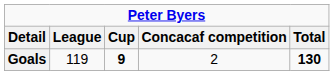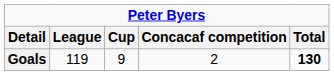(121, 59) bold -> (121, 59) normal
